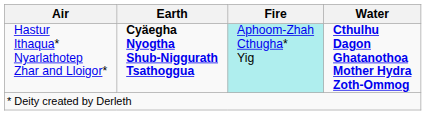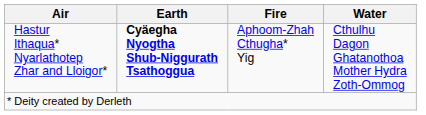(276, 44) paleturquoise background -> (276, 44) no background
(372, 58) bold -> (370, 58) normal
